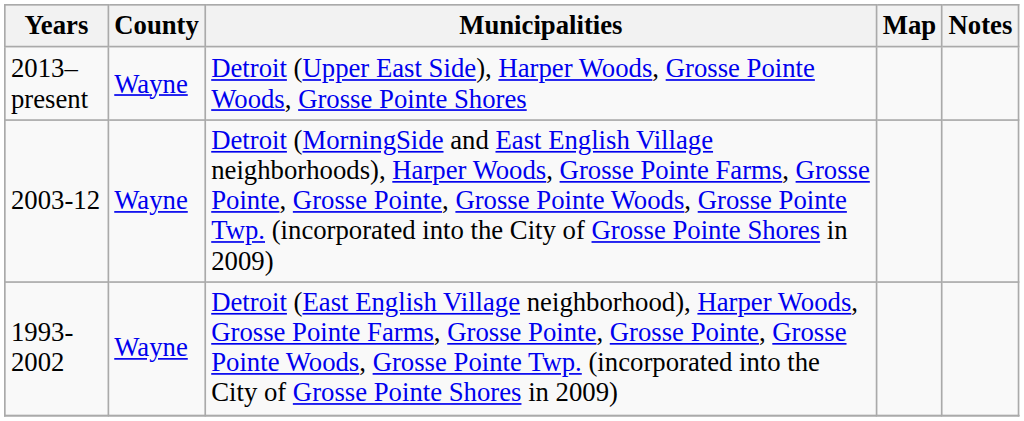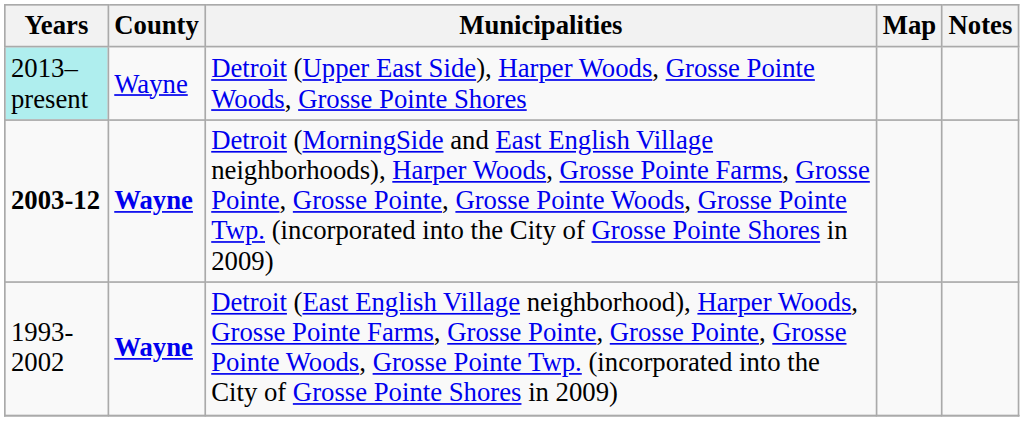(50, 83) no background -> (50, 83) paleturquoise background
(56, 200) normal -> (56, 200) bold
(151, 200) normal -> (154, 200) bold
(151, 348) normal -> (154, 348) bold
